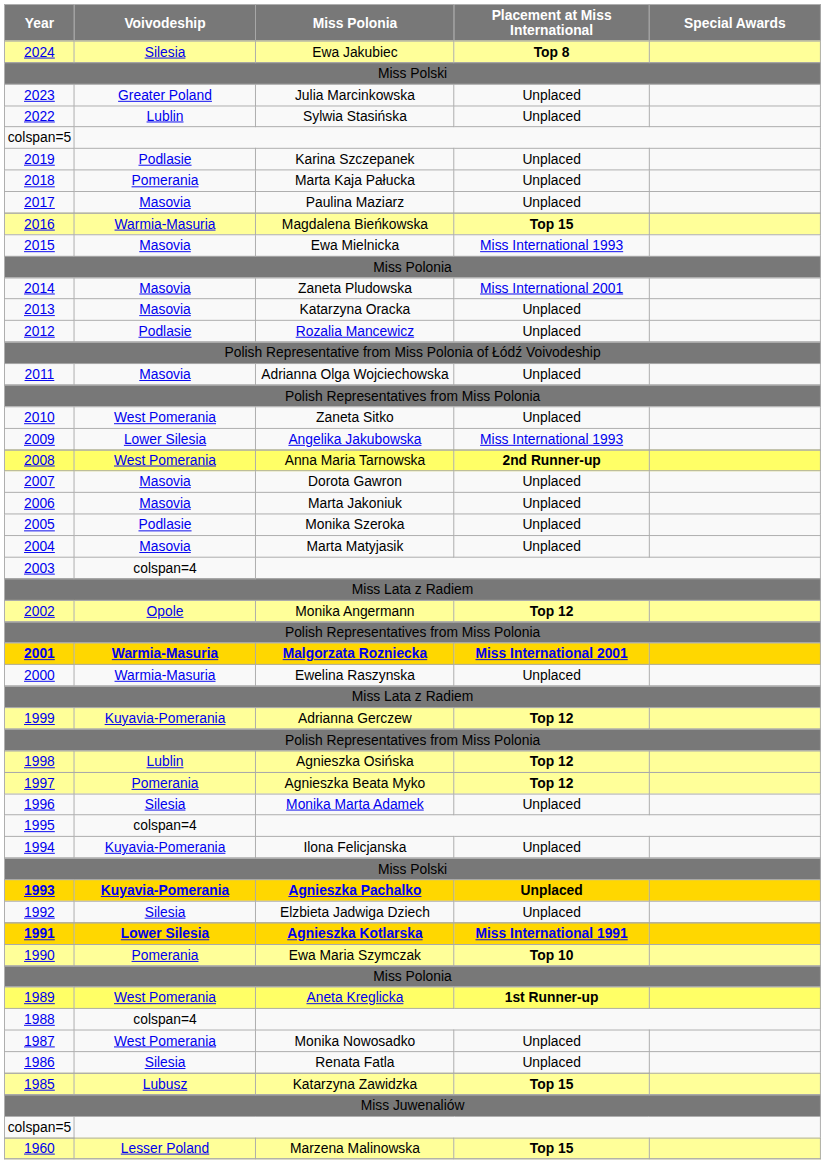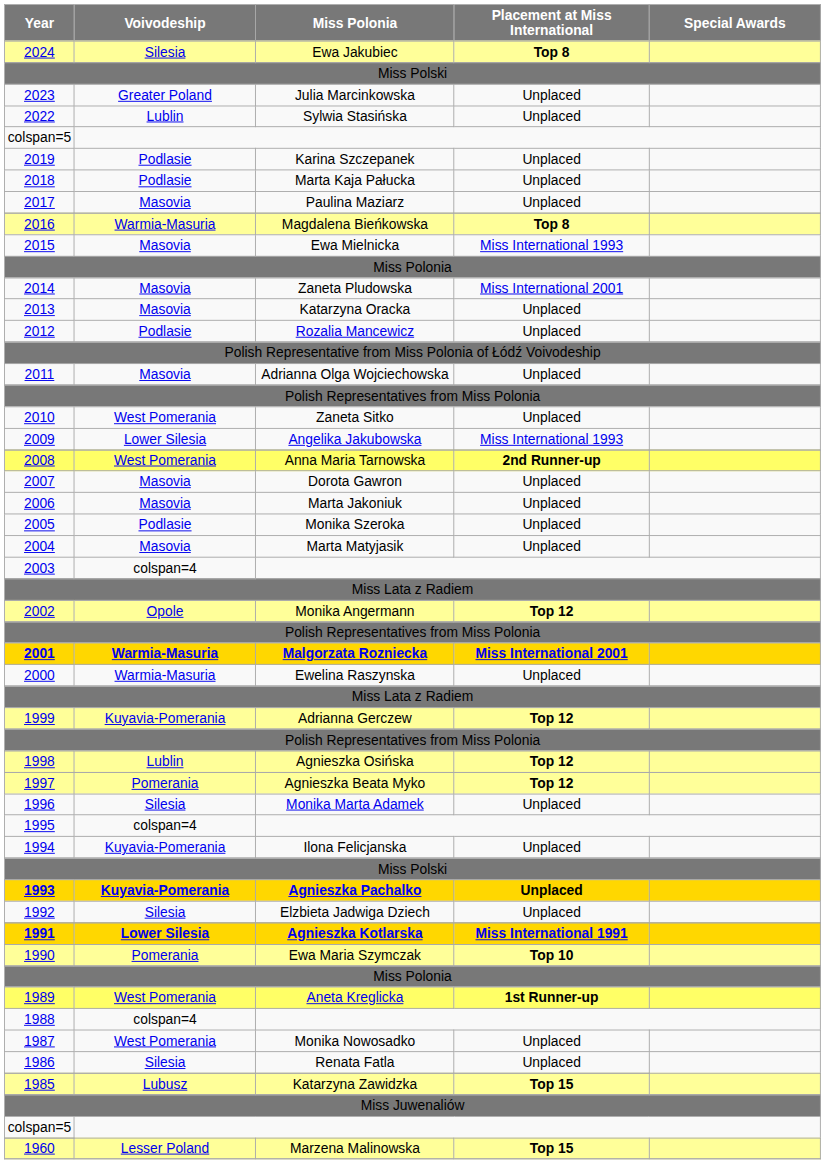(165, 180) Pomerania -> (165, 180) Podlasie
(552, 224) Top 15 -> (552, 224) Top 8
